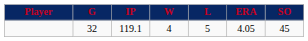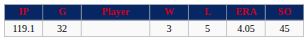columns swapped: (39, 12) <-> (131, 12)
(169, 28) 4 -> (169, 28) 3
